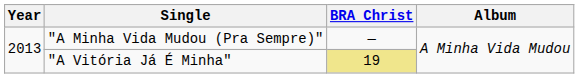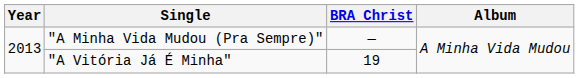(372, 61) khaki background -> (372, 61) no background
